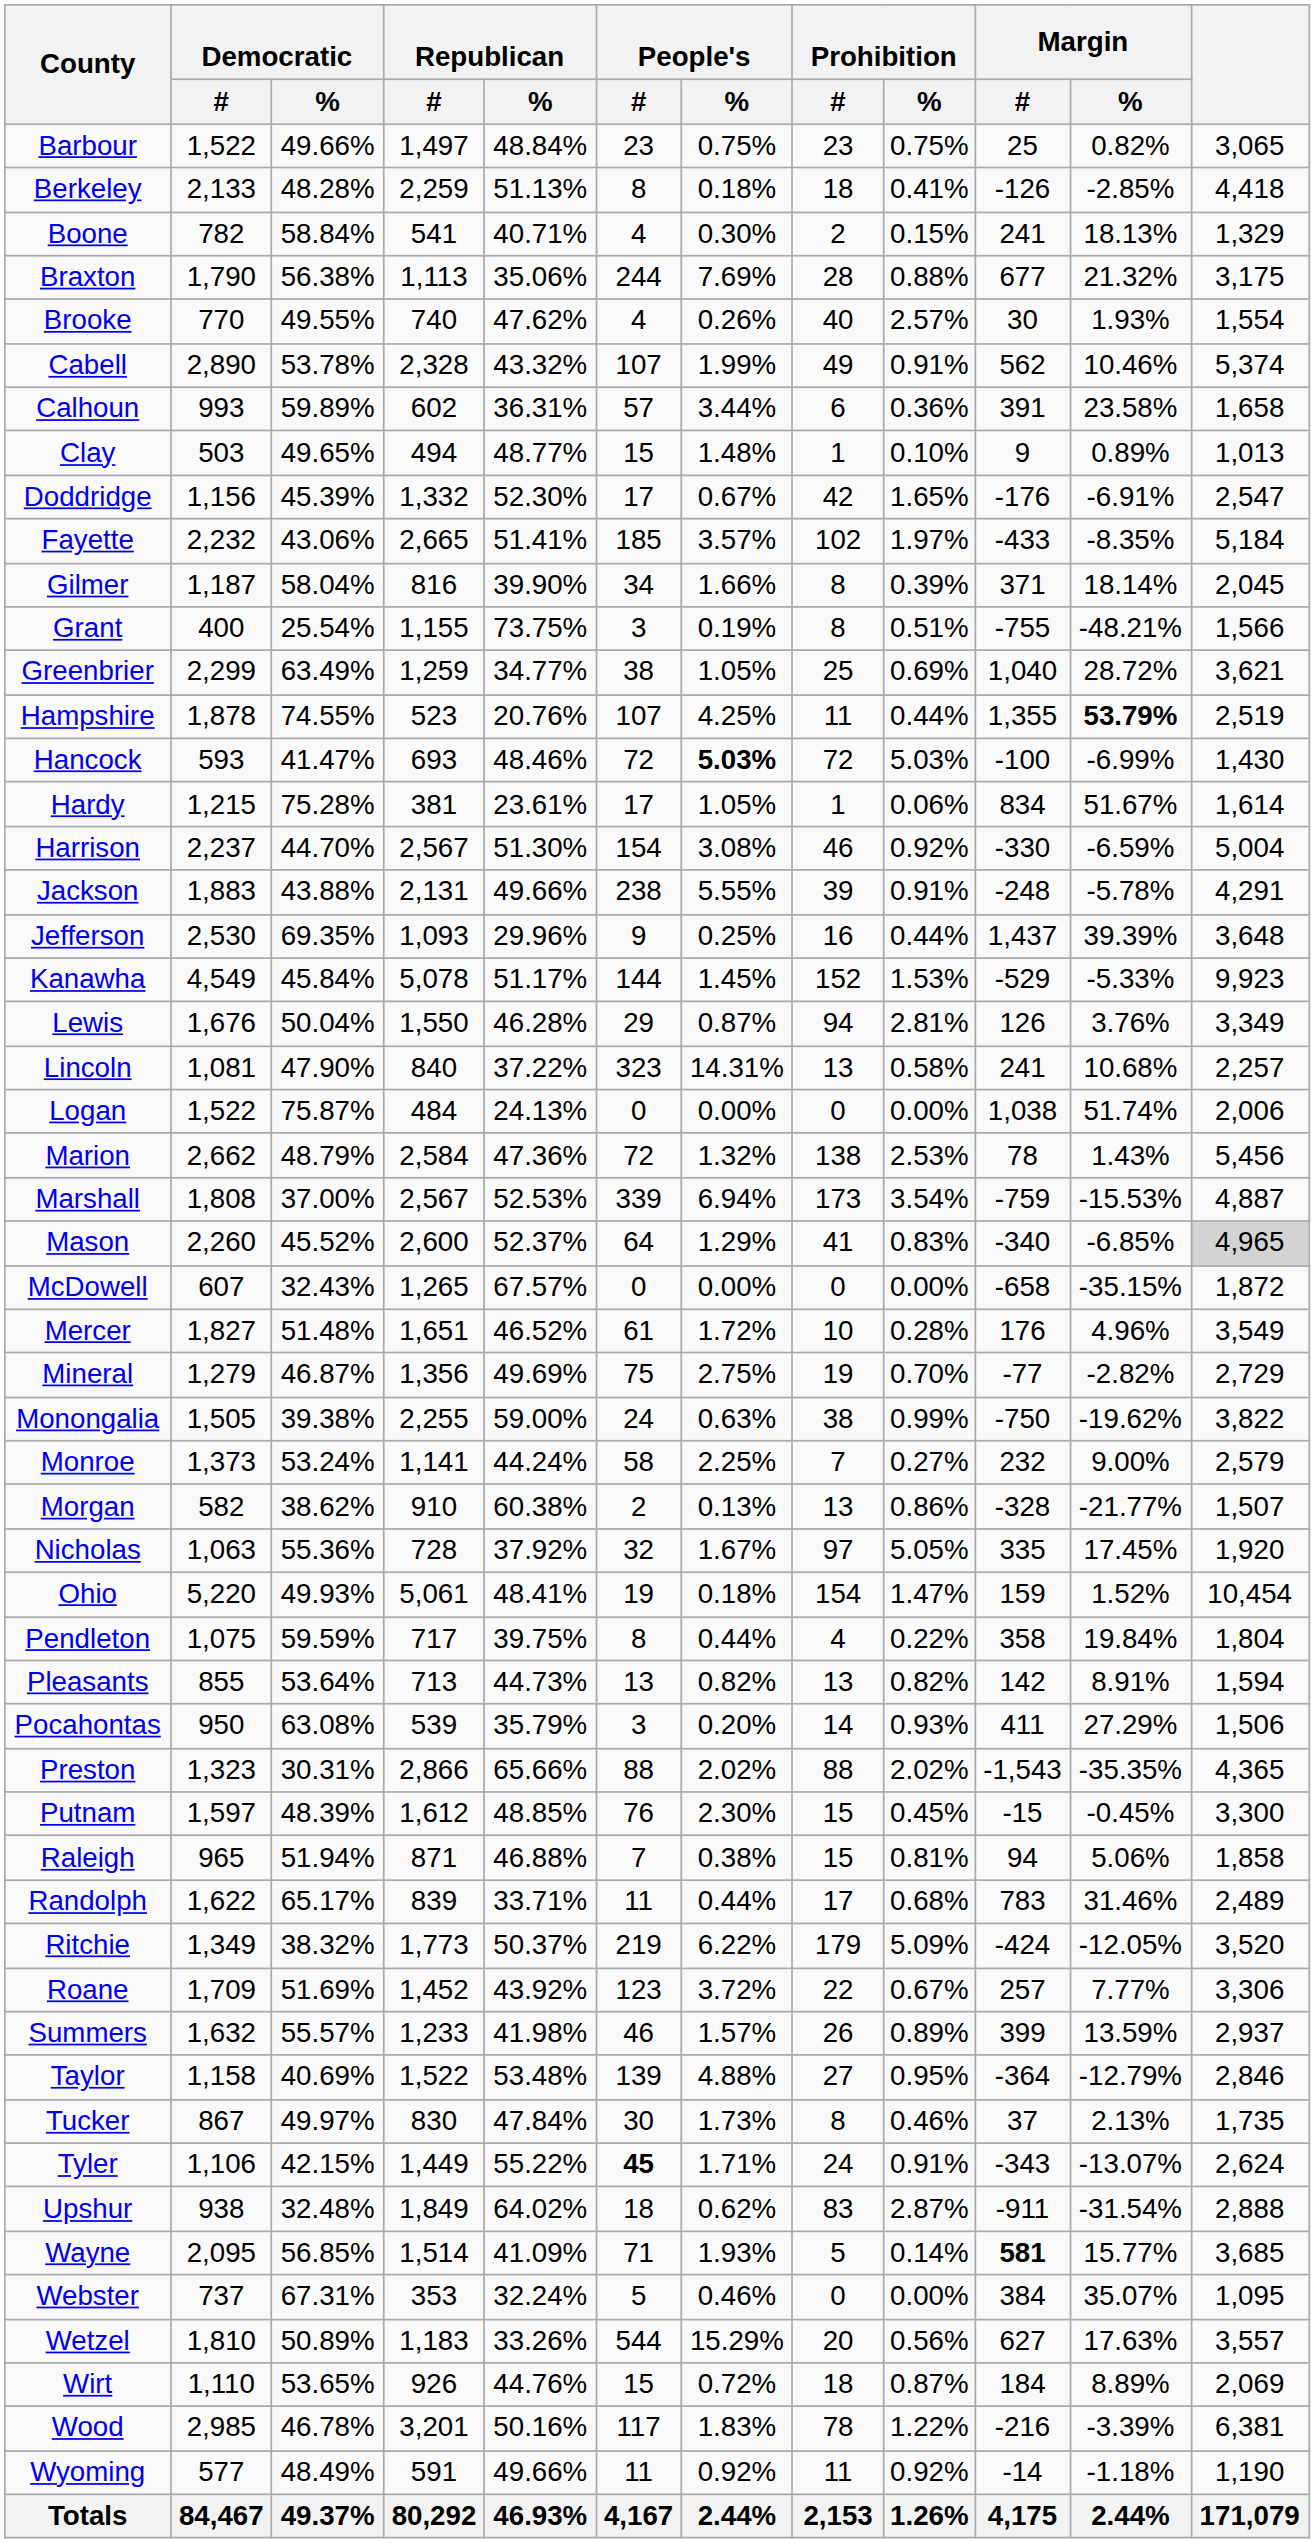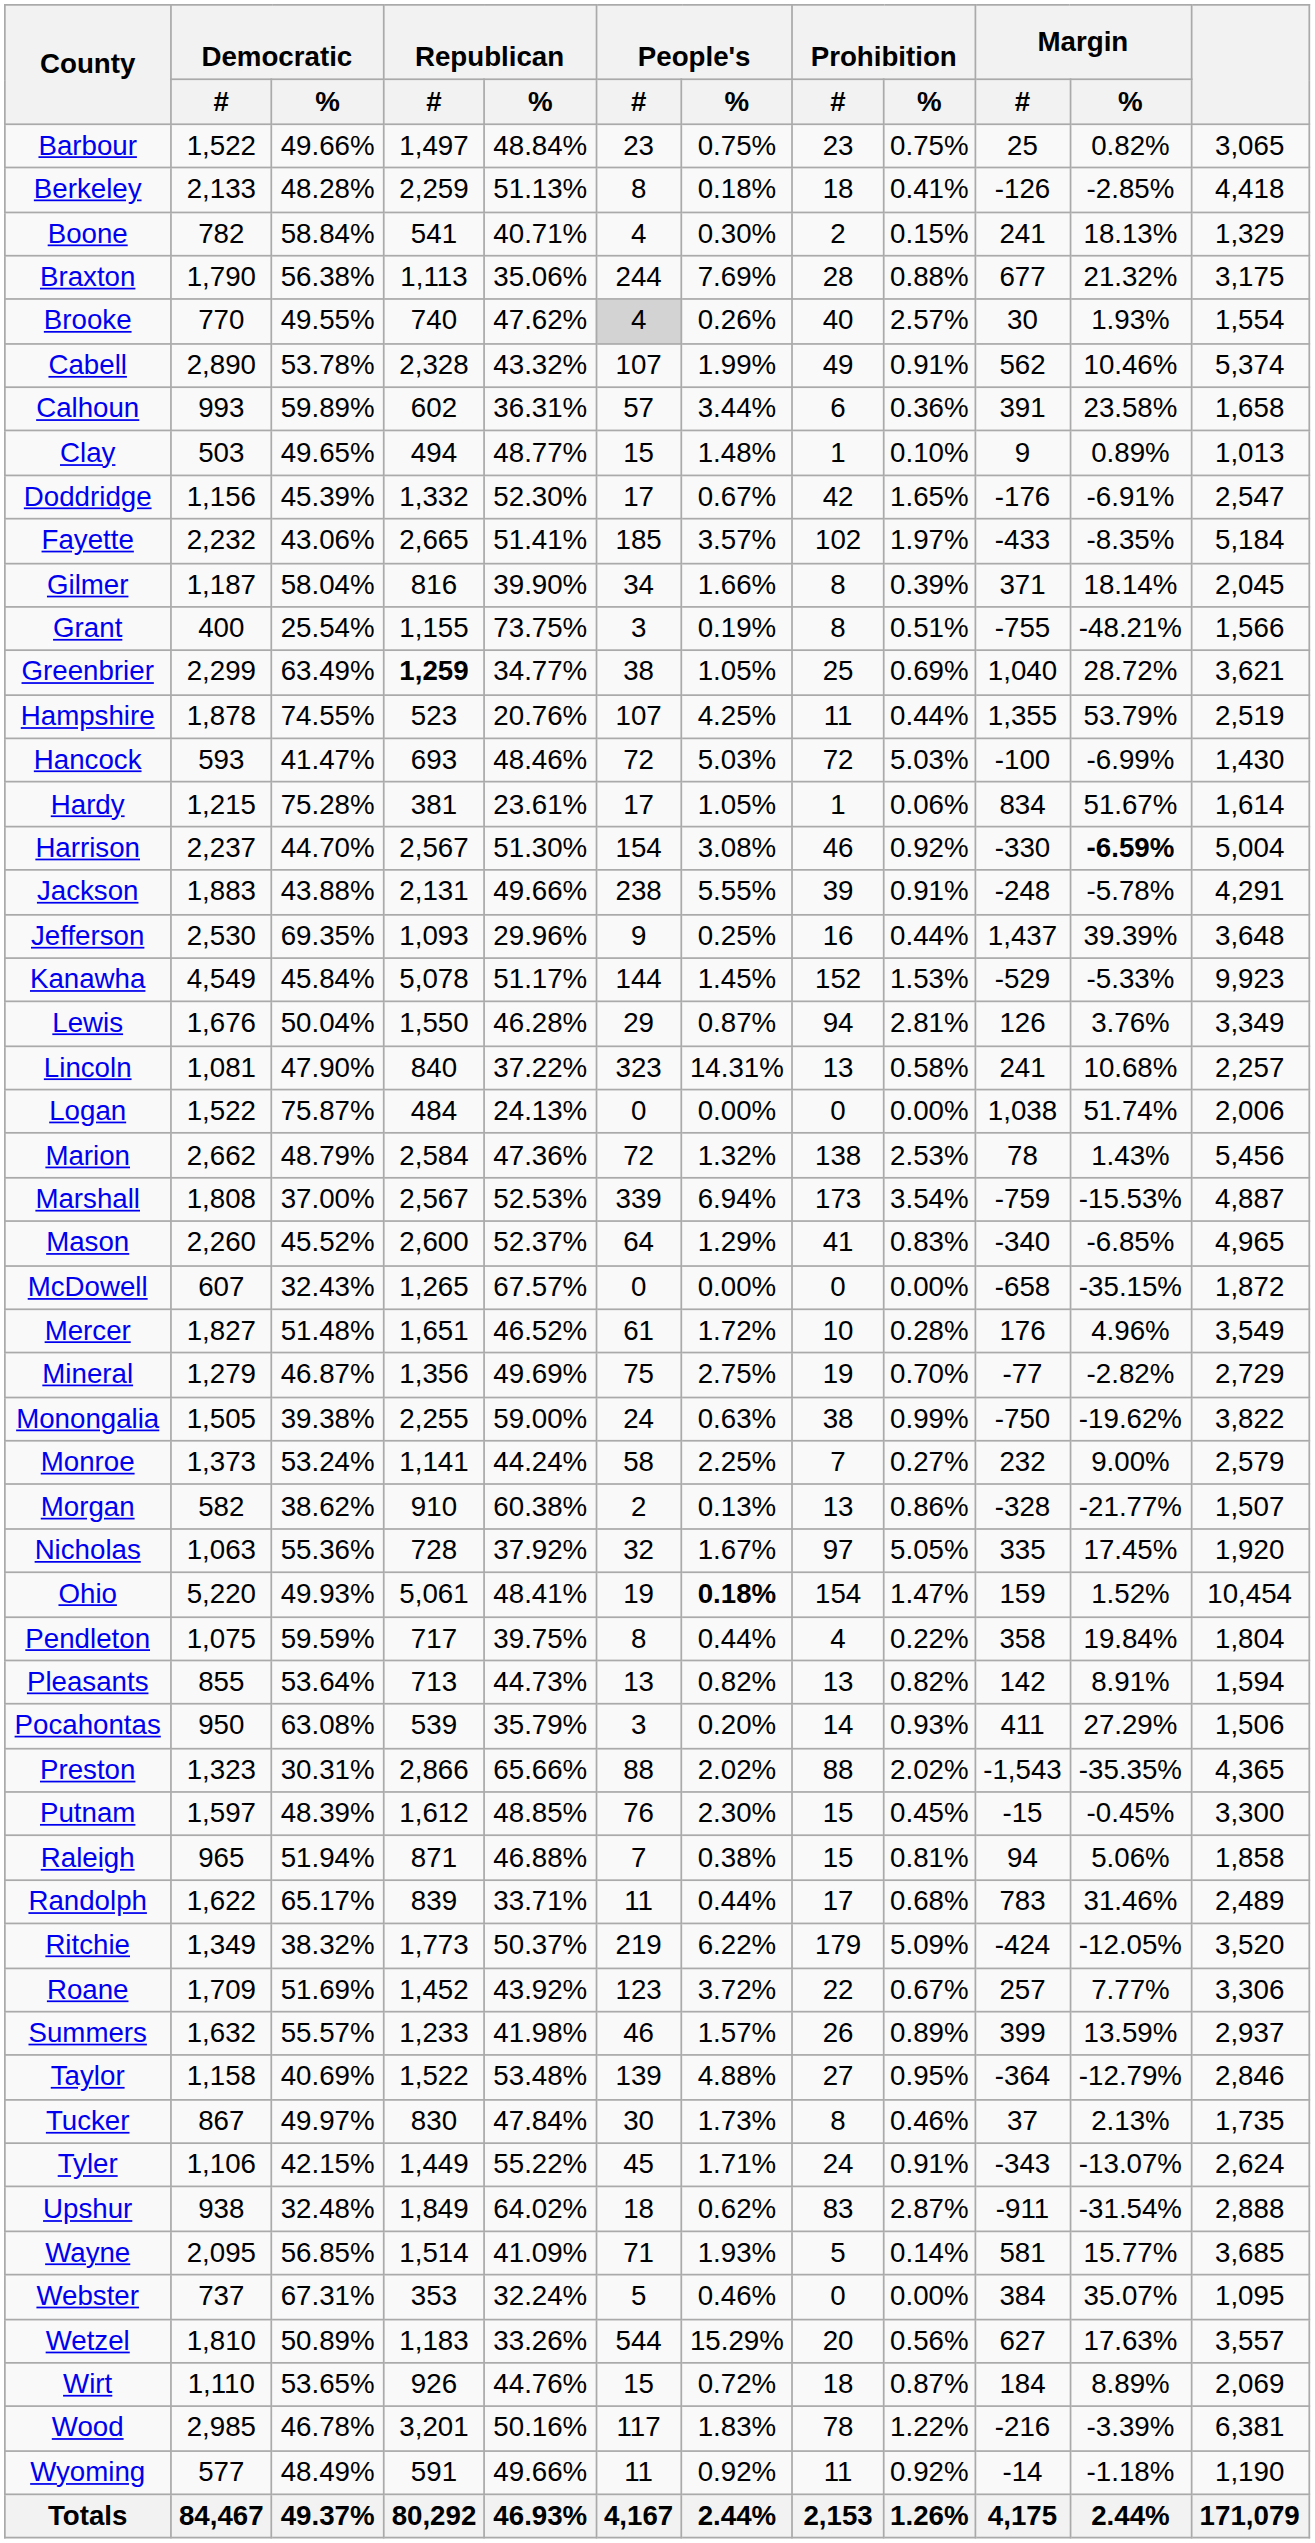(639, 320) no background -> (639, 320) lightgrey background
(434, 672) normal -> (434, 672) bold
(1130, 716) bold -> (1130, 716) normal
(737, 759) bold -> (737, 759) normal
(1130, 847) normal -> (1130, 847) bold
(1250, 1242) lightgrey background -> (1250, 1242) no background
(737, 1594) normal -> (737, 1594) bold
(639, 2164) bold -> (639, 2164) normal
(1022, 2252) bold -> (1022, 2252) normal
